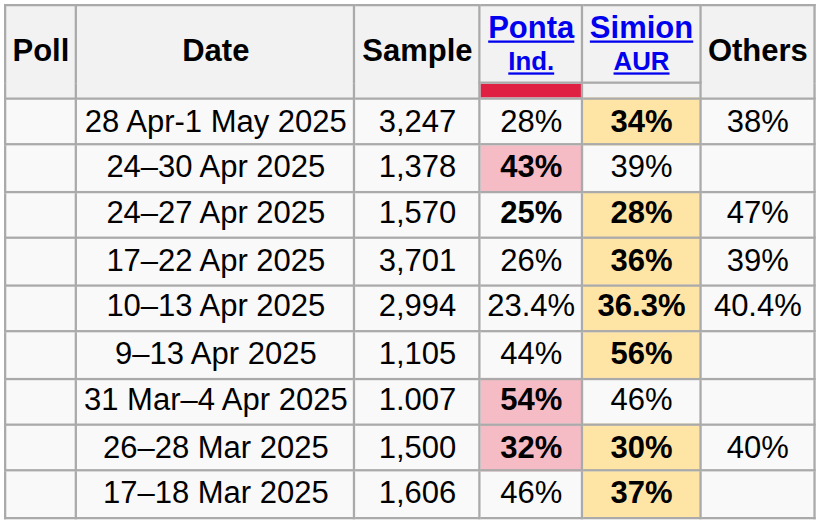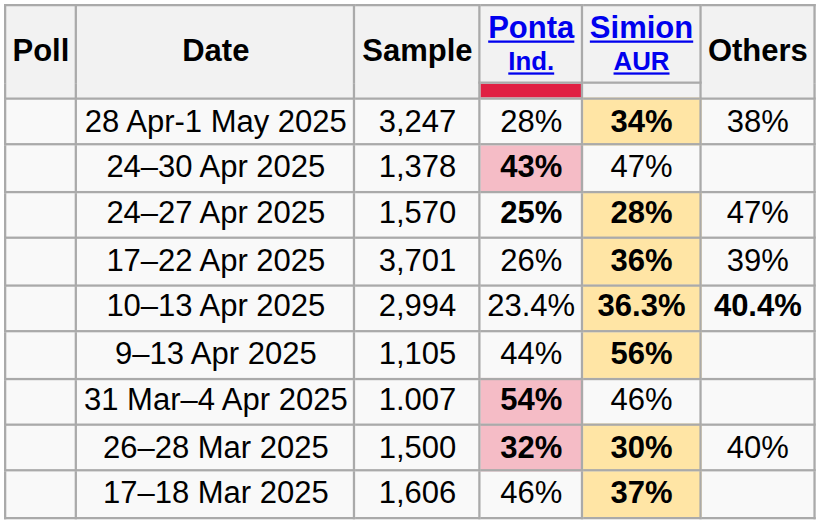(642, 167) 39% -> (642, 167) 47%
(758, 306) normal -> (758, 306) bold
